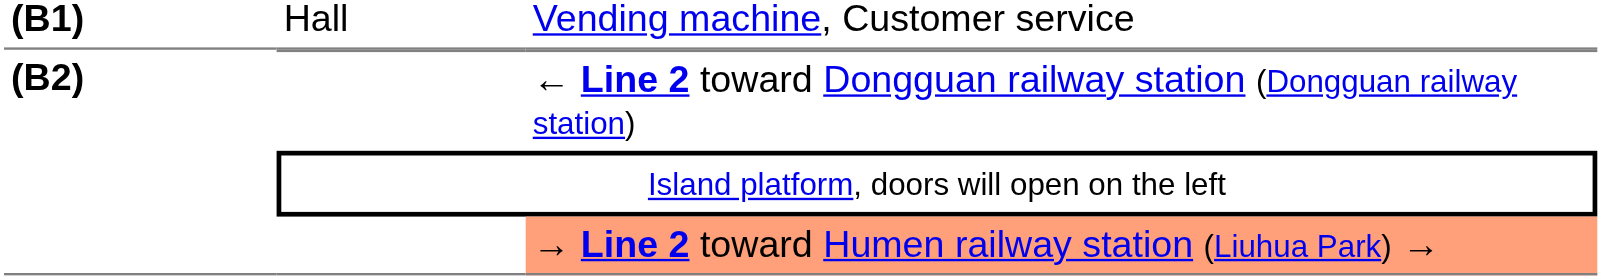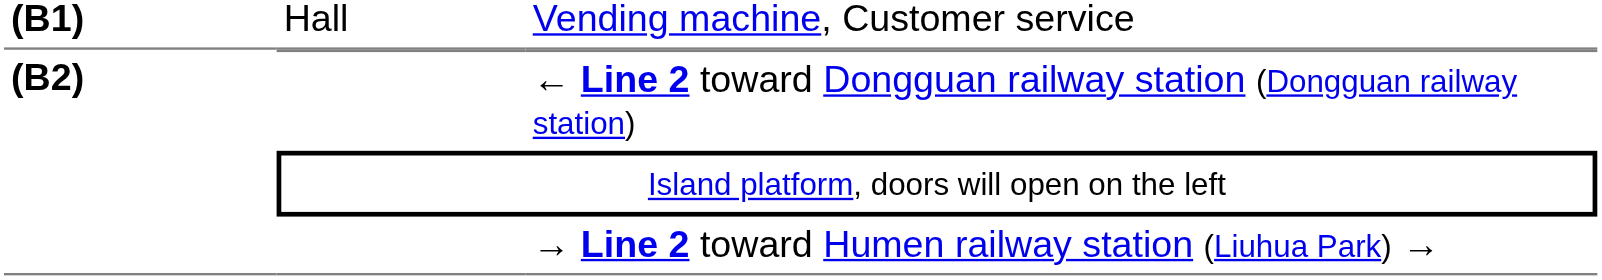(986, 244) lightsalmon background -> (986, 244) no background
